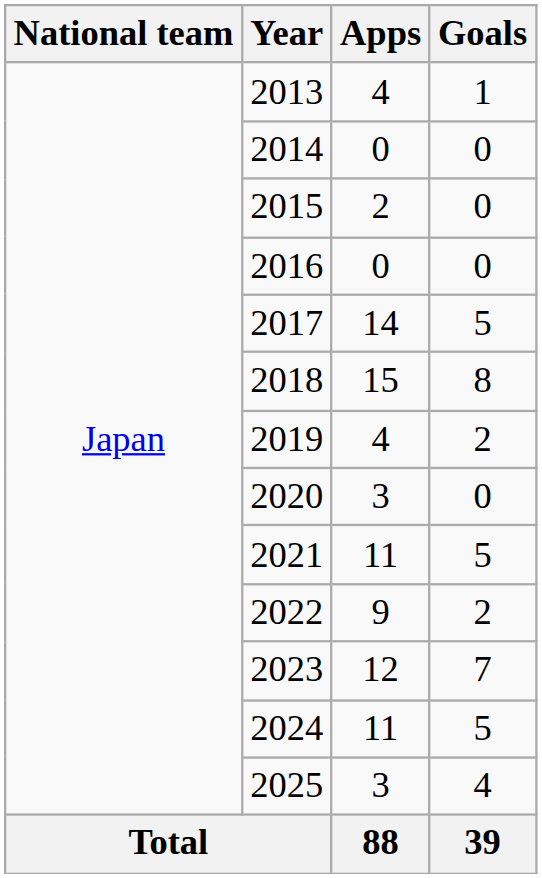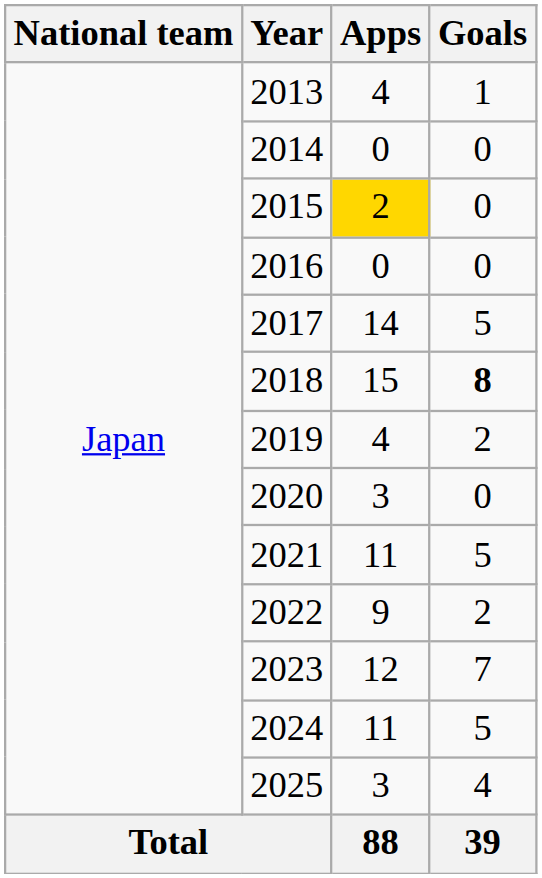(381, 206) no background -> (381, 206) gold background
(483, 380) normal -> (483, 380) bold
